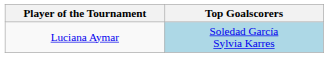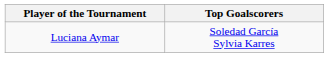(244, 37) lightblue background -> (244, 37) no background
